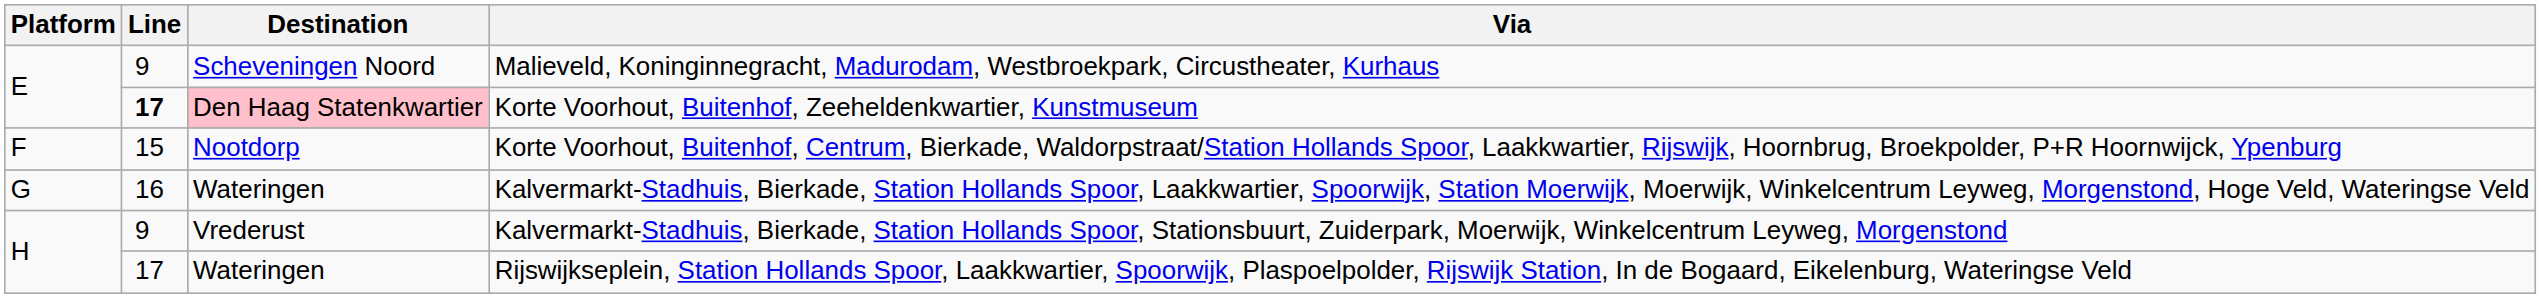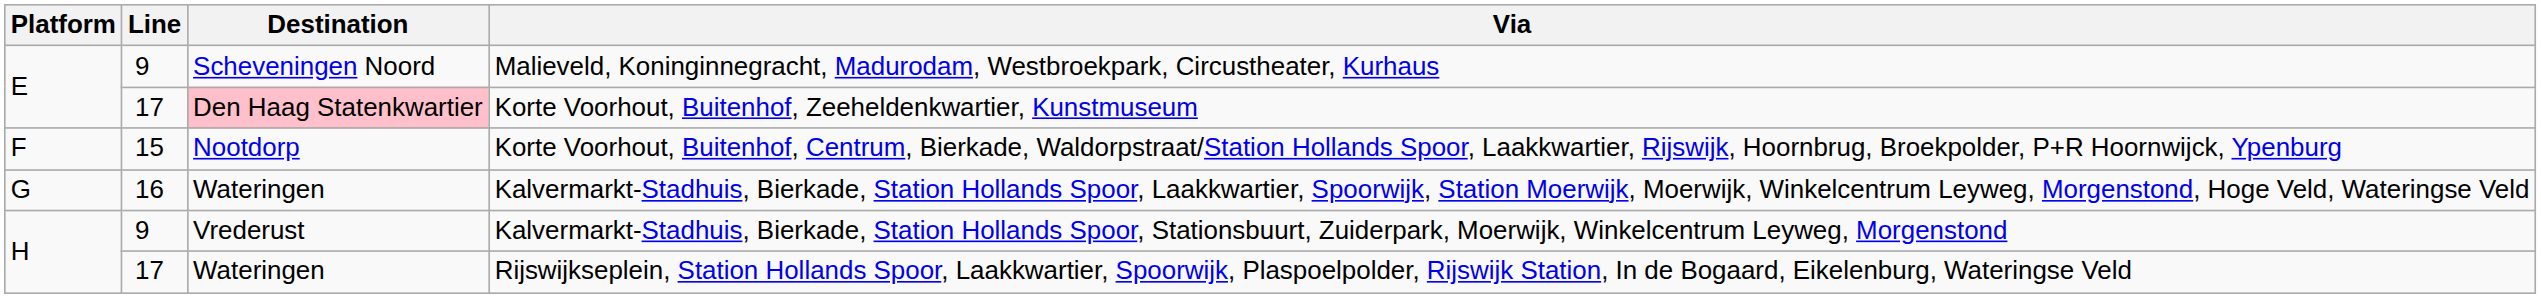(149, 107) bold -> (149, 107) normal
